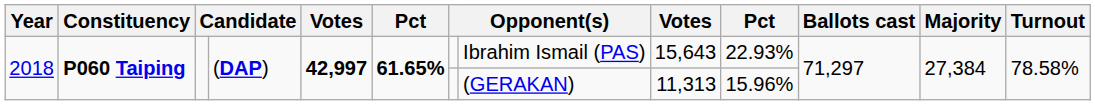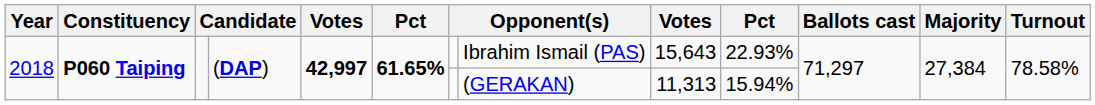(759, 84) 15.96% -> (759, 84) 15.94%
